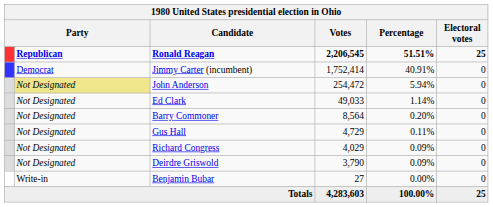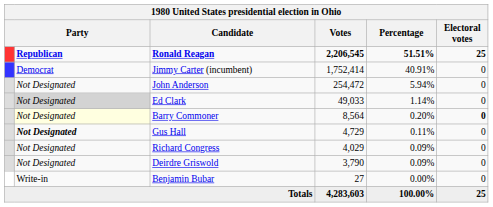(46, 85) khaki background -> (46, 85) no background
(46, 101) no background -> (46, 101) lightgrey background
(46, 116) no background -> (46, 116) lightyellow background
(483, 116) normal -> (483, 116) bold
(46, 132) normal -> (46, 132) bold
